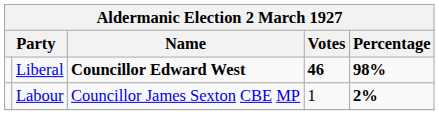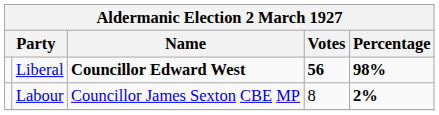(316, 69) 46 -> (316, 69) 56
(312, 95) 1 -> (312, 95) 8
